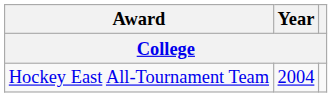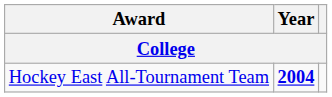(296, 77) normal -> (296, 77) bold
